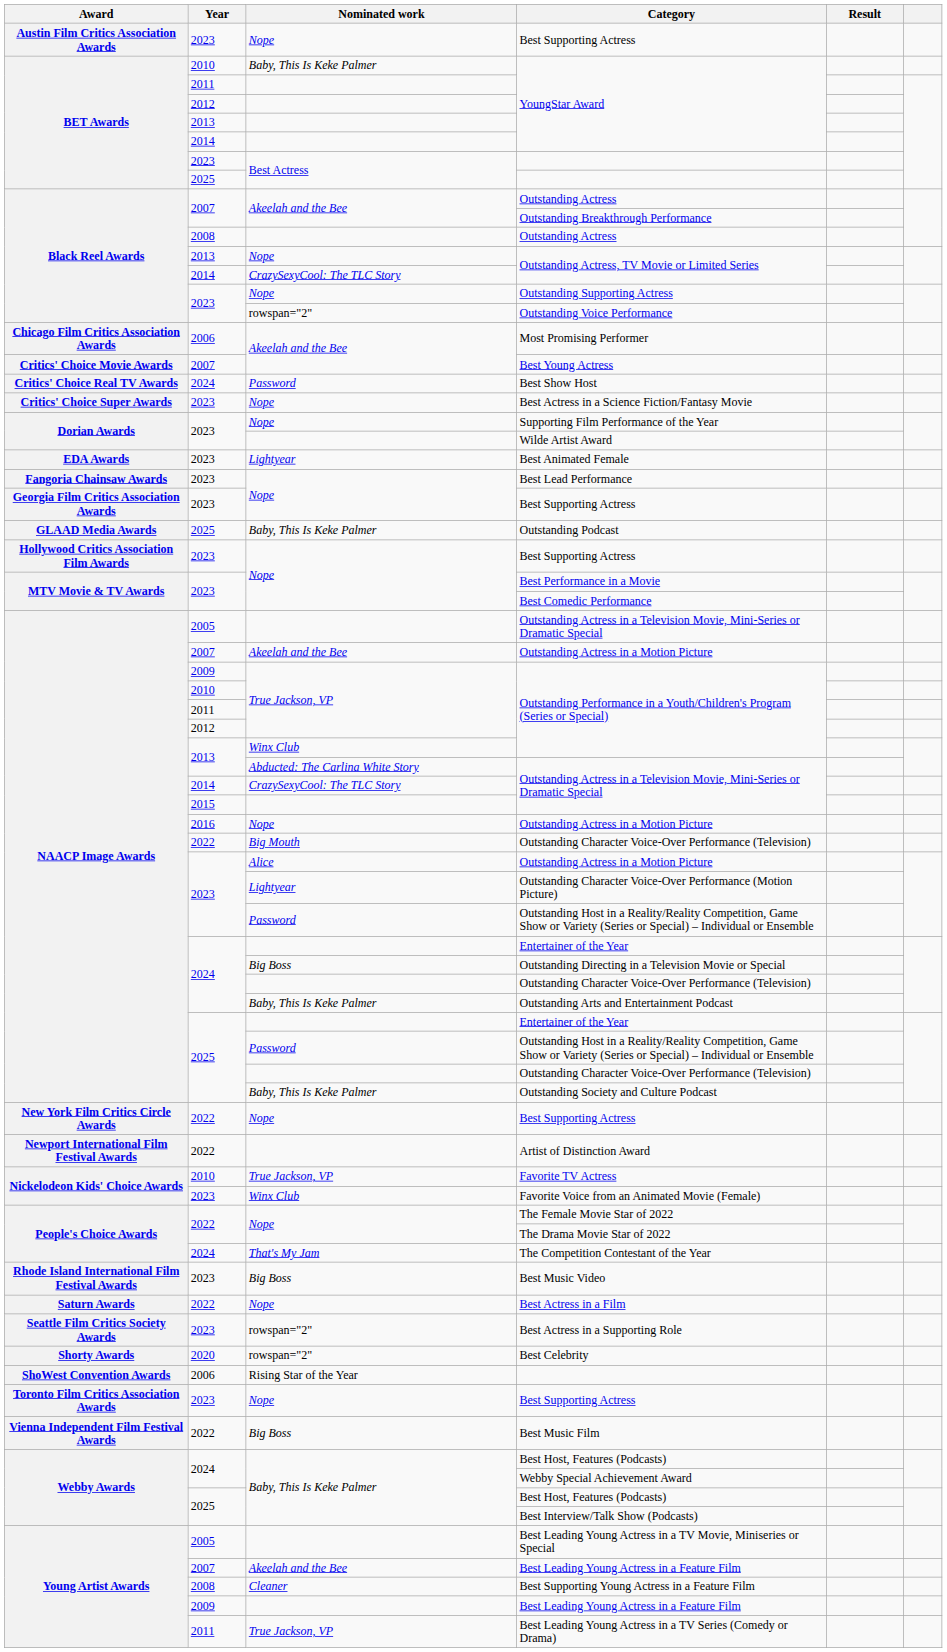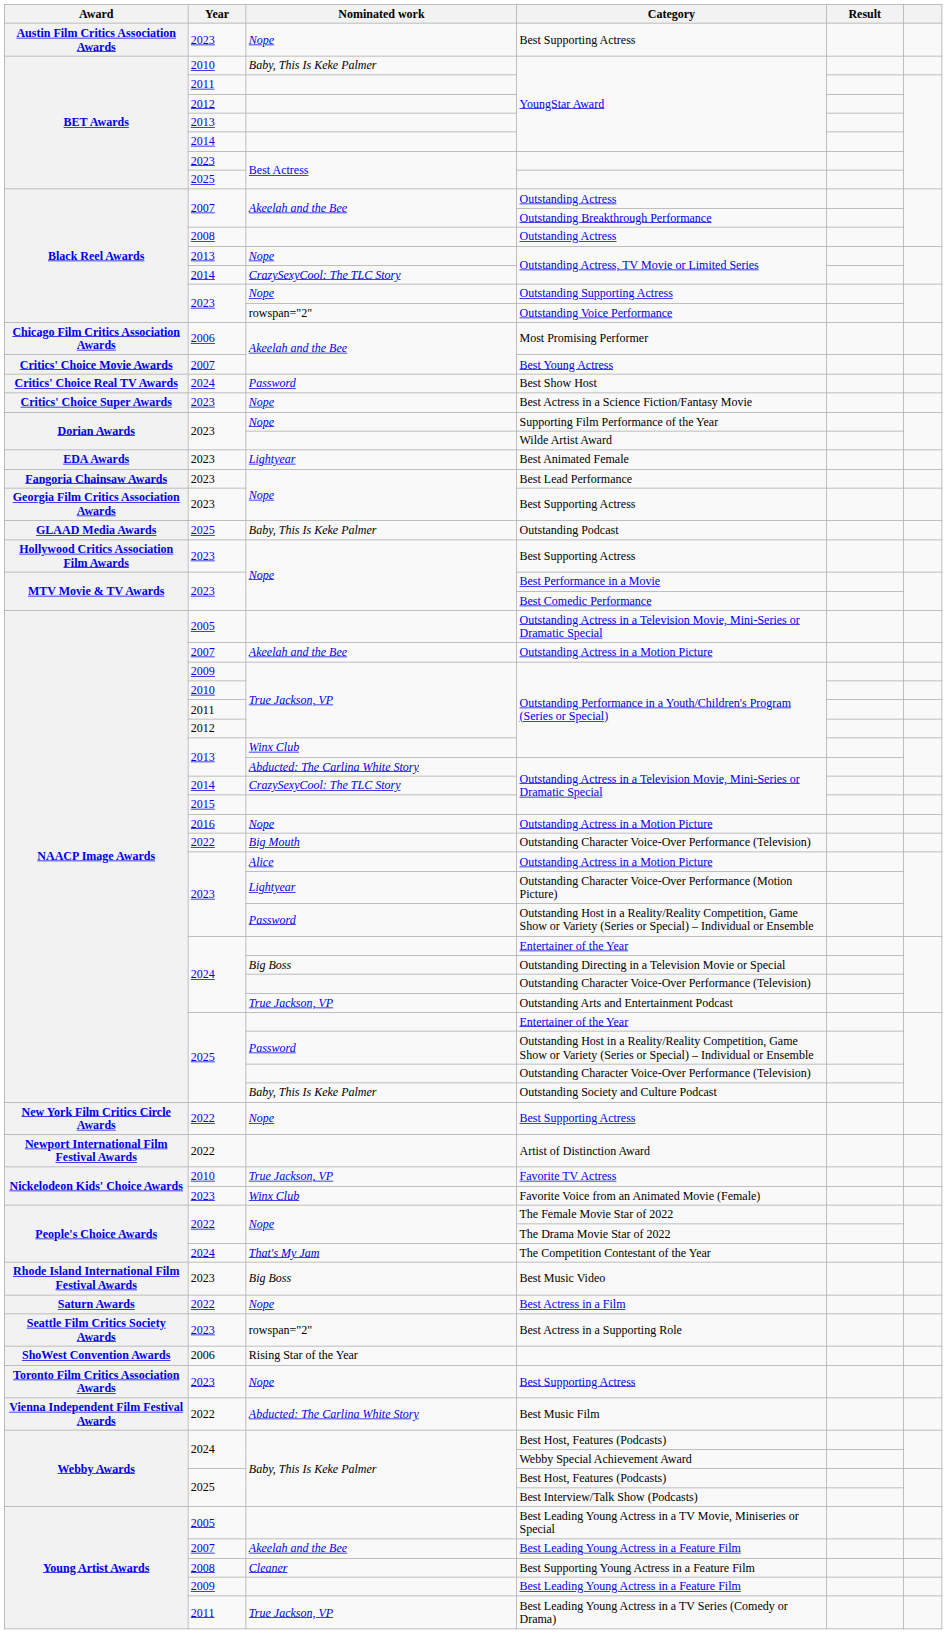(313, 1002) Baby, This Is Keke Palmer -> (291, 1002) True Jackson, VP
- row: (203, 1355)
(270, 1433) Big Boss -> (334, 1414) Abducted: The Carlina White Story
